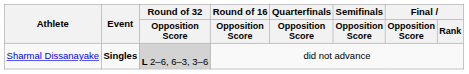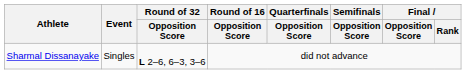(120, 57) bold -> (119, 57) normal
(175, 62) lightgrey background -> (172, 62) no background
